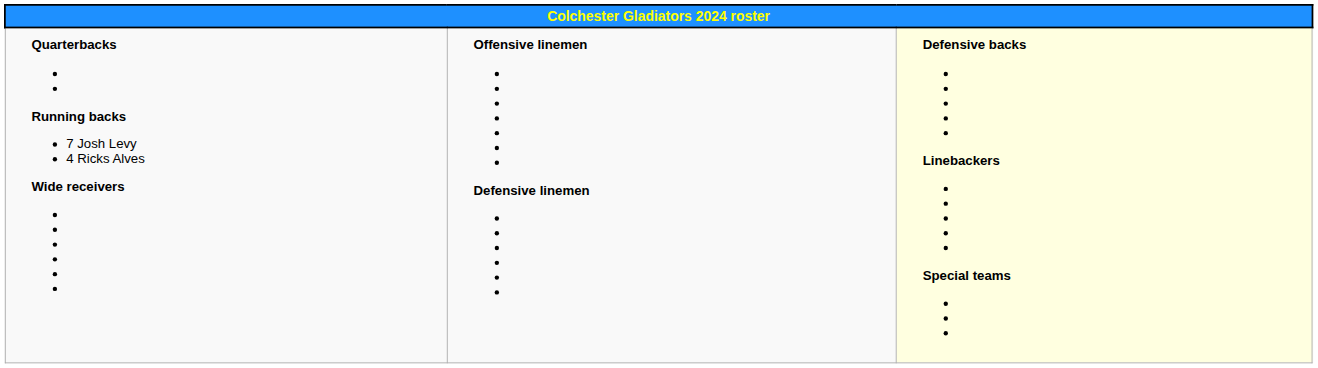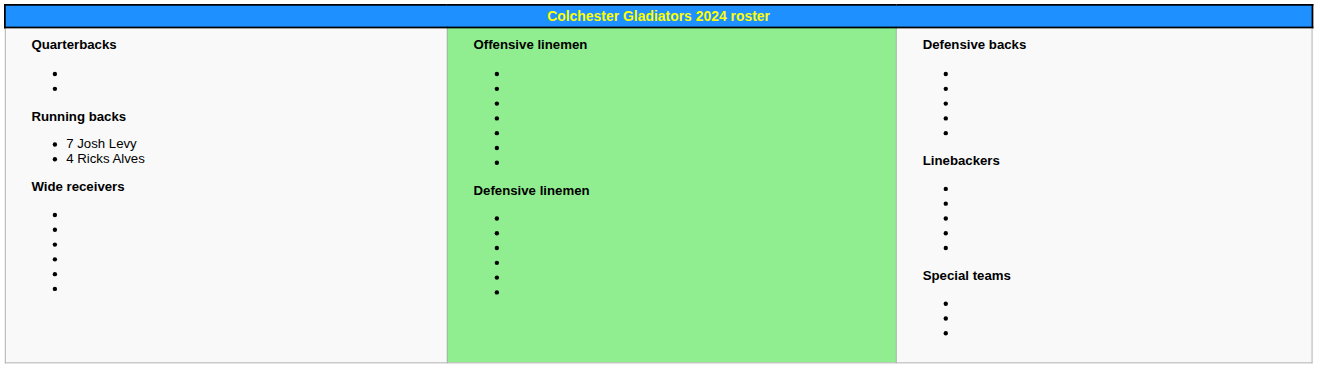(672, 168) no background -> (672, 168) lightgreen background
(1104, 189) lightyellow background -> (1104, 189) no background
